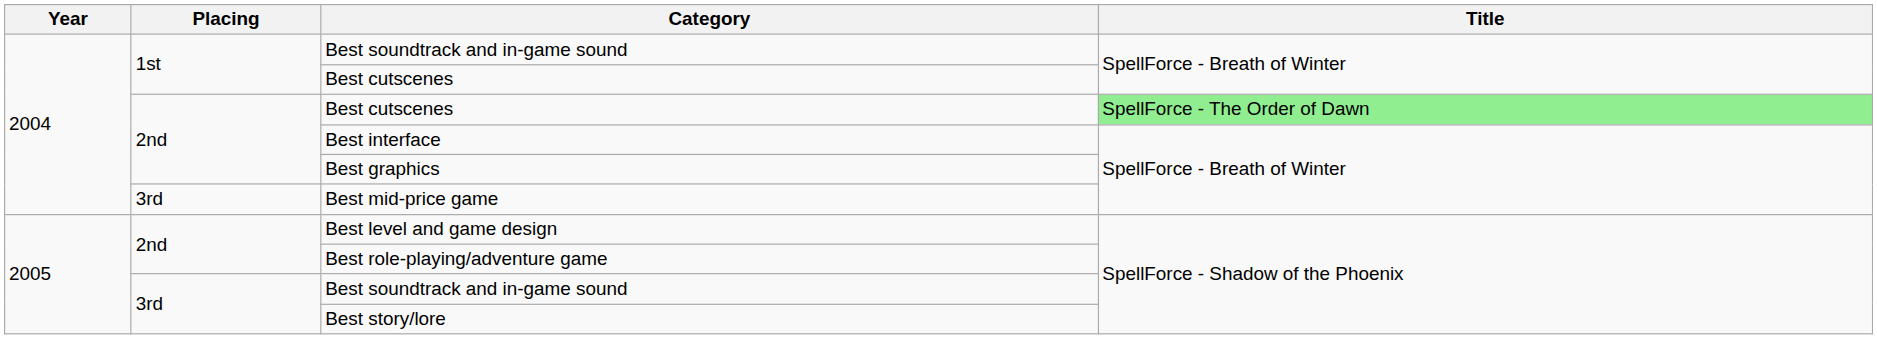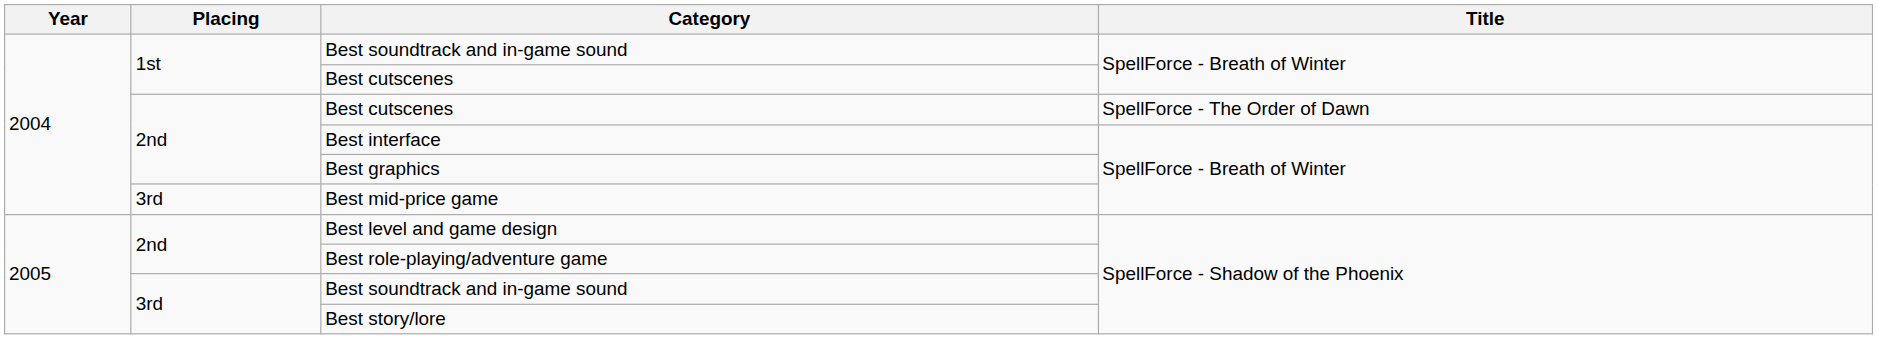(1236, 109) lightgreen background -> (1236, 109) no background
